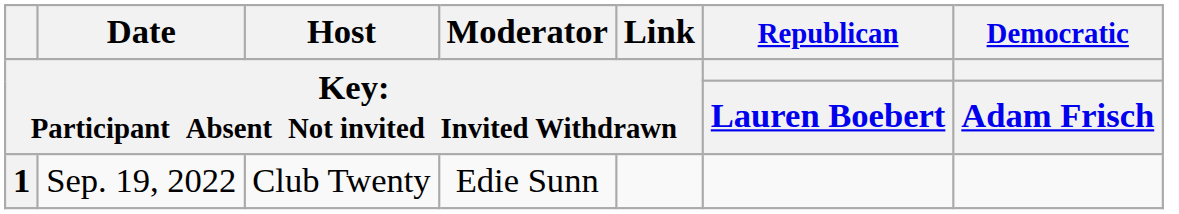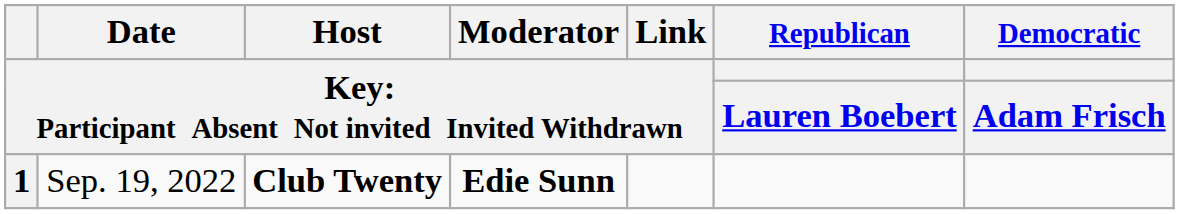(341, 180) normal -> (347, 180) bold
(527, 180) normal -> (539, 180) bold
